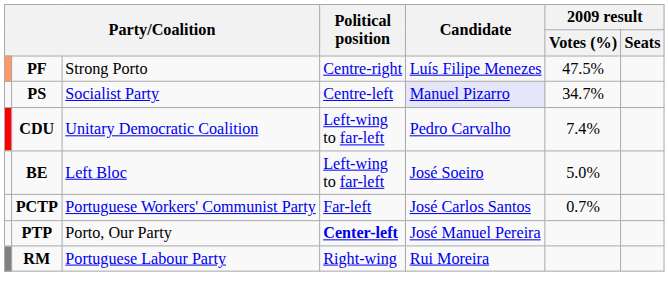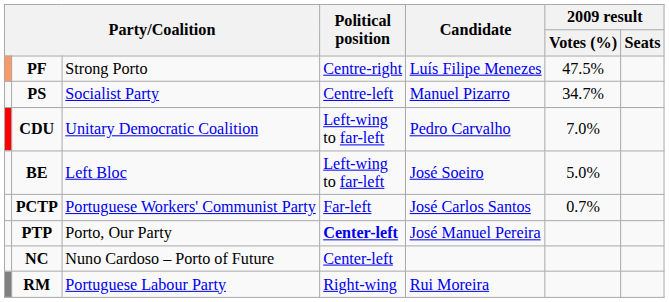(460, 94) lavender background -> (460, 94) no background
(583, 128) 7.4% -> (583, 128) 7.0%
+ row: (37, 258)
